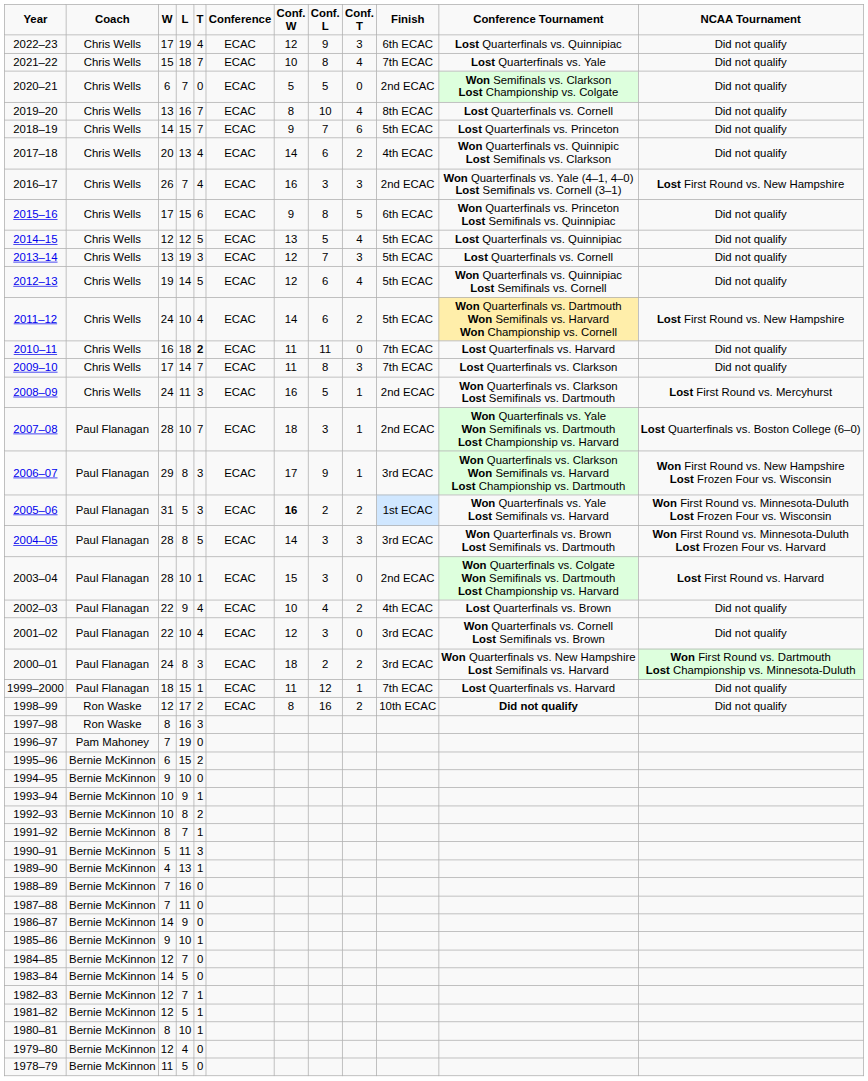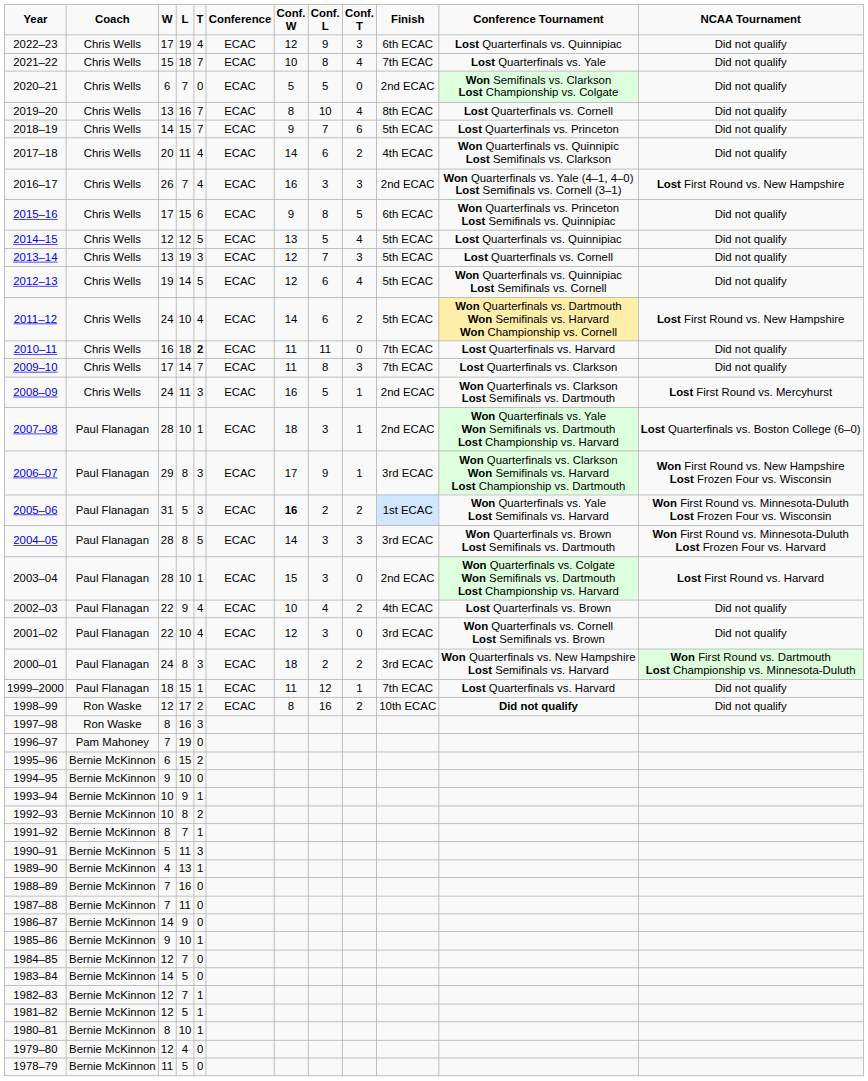(185, 153) 13 -> (185, 153) 11
(200, 429) 7 -> (200, 429) 1
